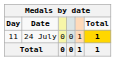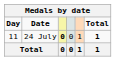(63, 37) normal -> (63, 37) bold
(97, 37) gold background -> (97, 37) no background
